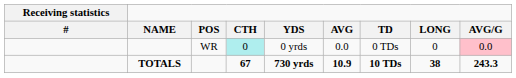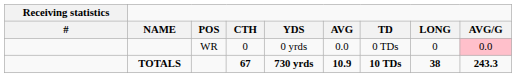(245, 47) paleturquoise background -> (245, 47) no background
